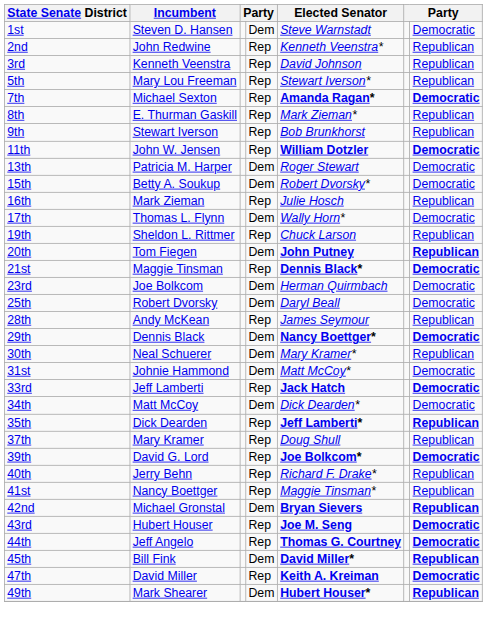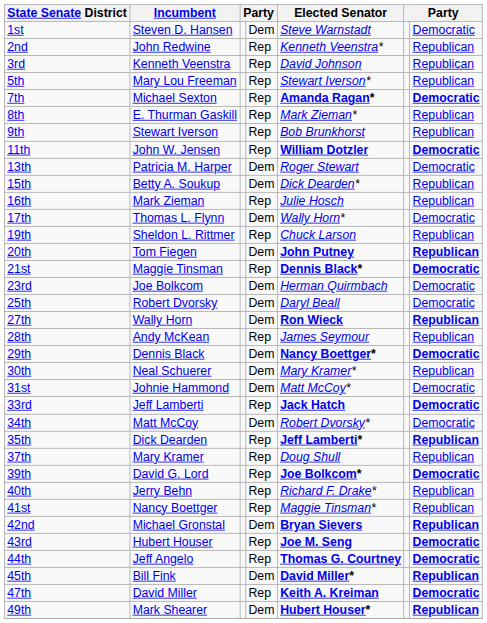(325, 183) Robert Dvorsky* -> (320, 183) Dick Dearden*
(444, 183) Democratic -> (443, 183) Republican
+ row: (19, 320)
(320, 405) Dick Dearden* -> (325, 422) Robert Dvorsky*
